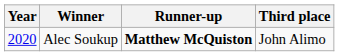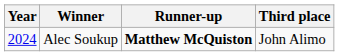(22, 39) 2020 -> (22, 39) 2024
